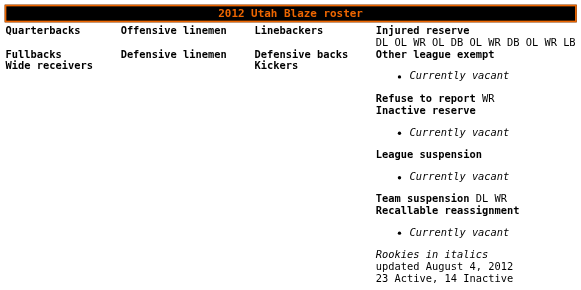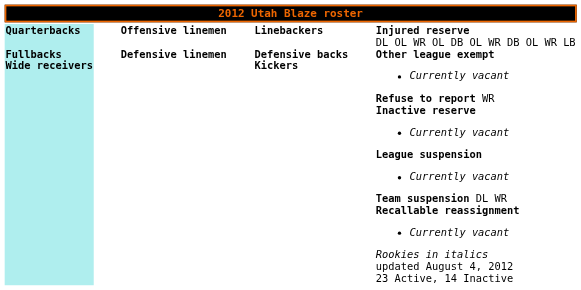(49, 48) no background -> (49, 48) paleturquoise background
